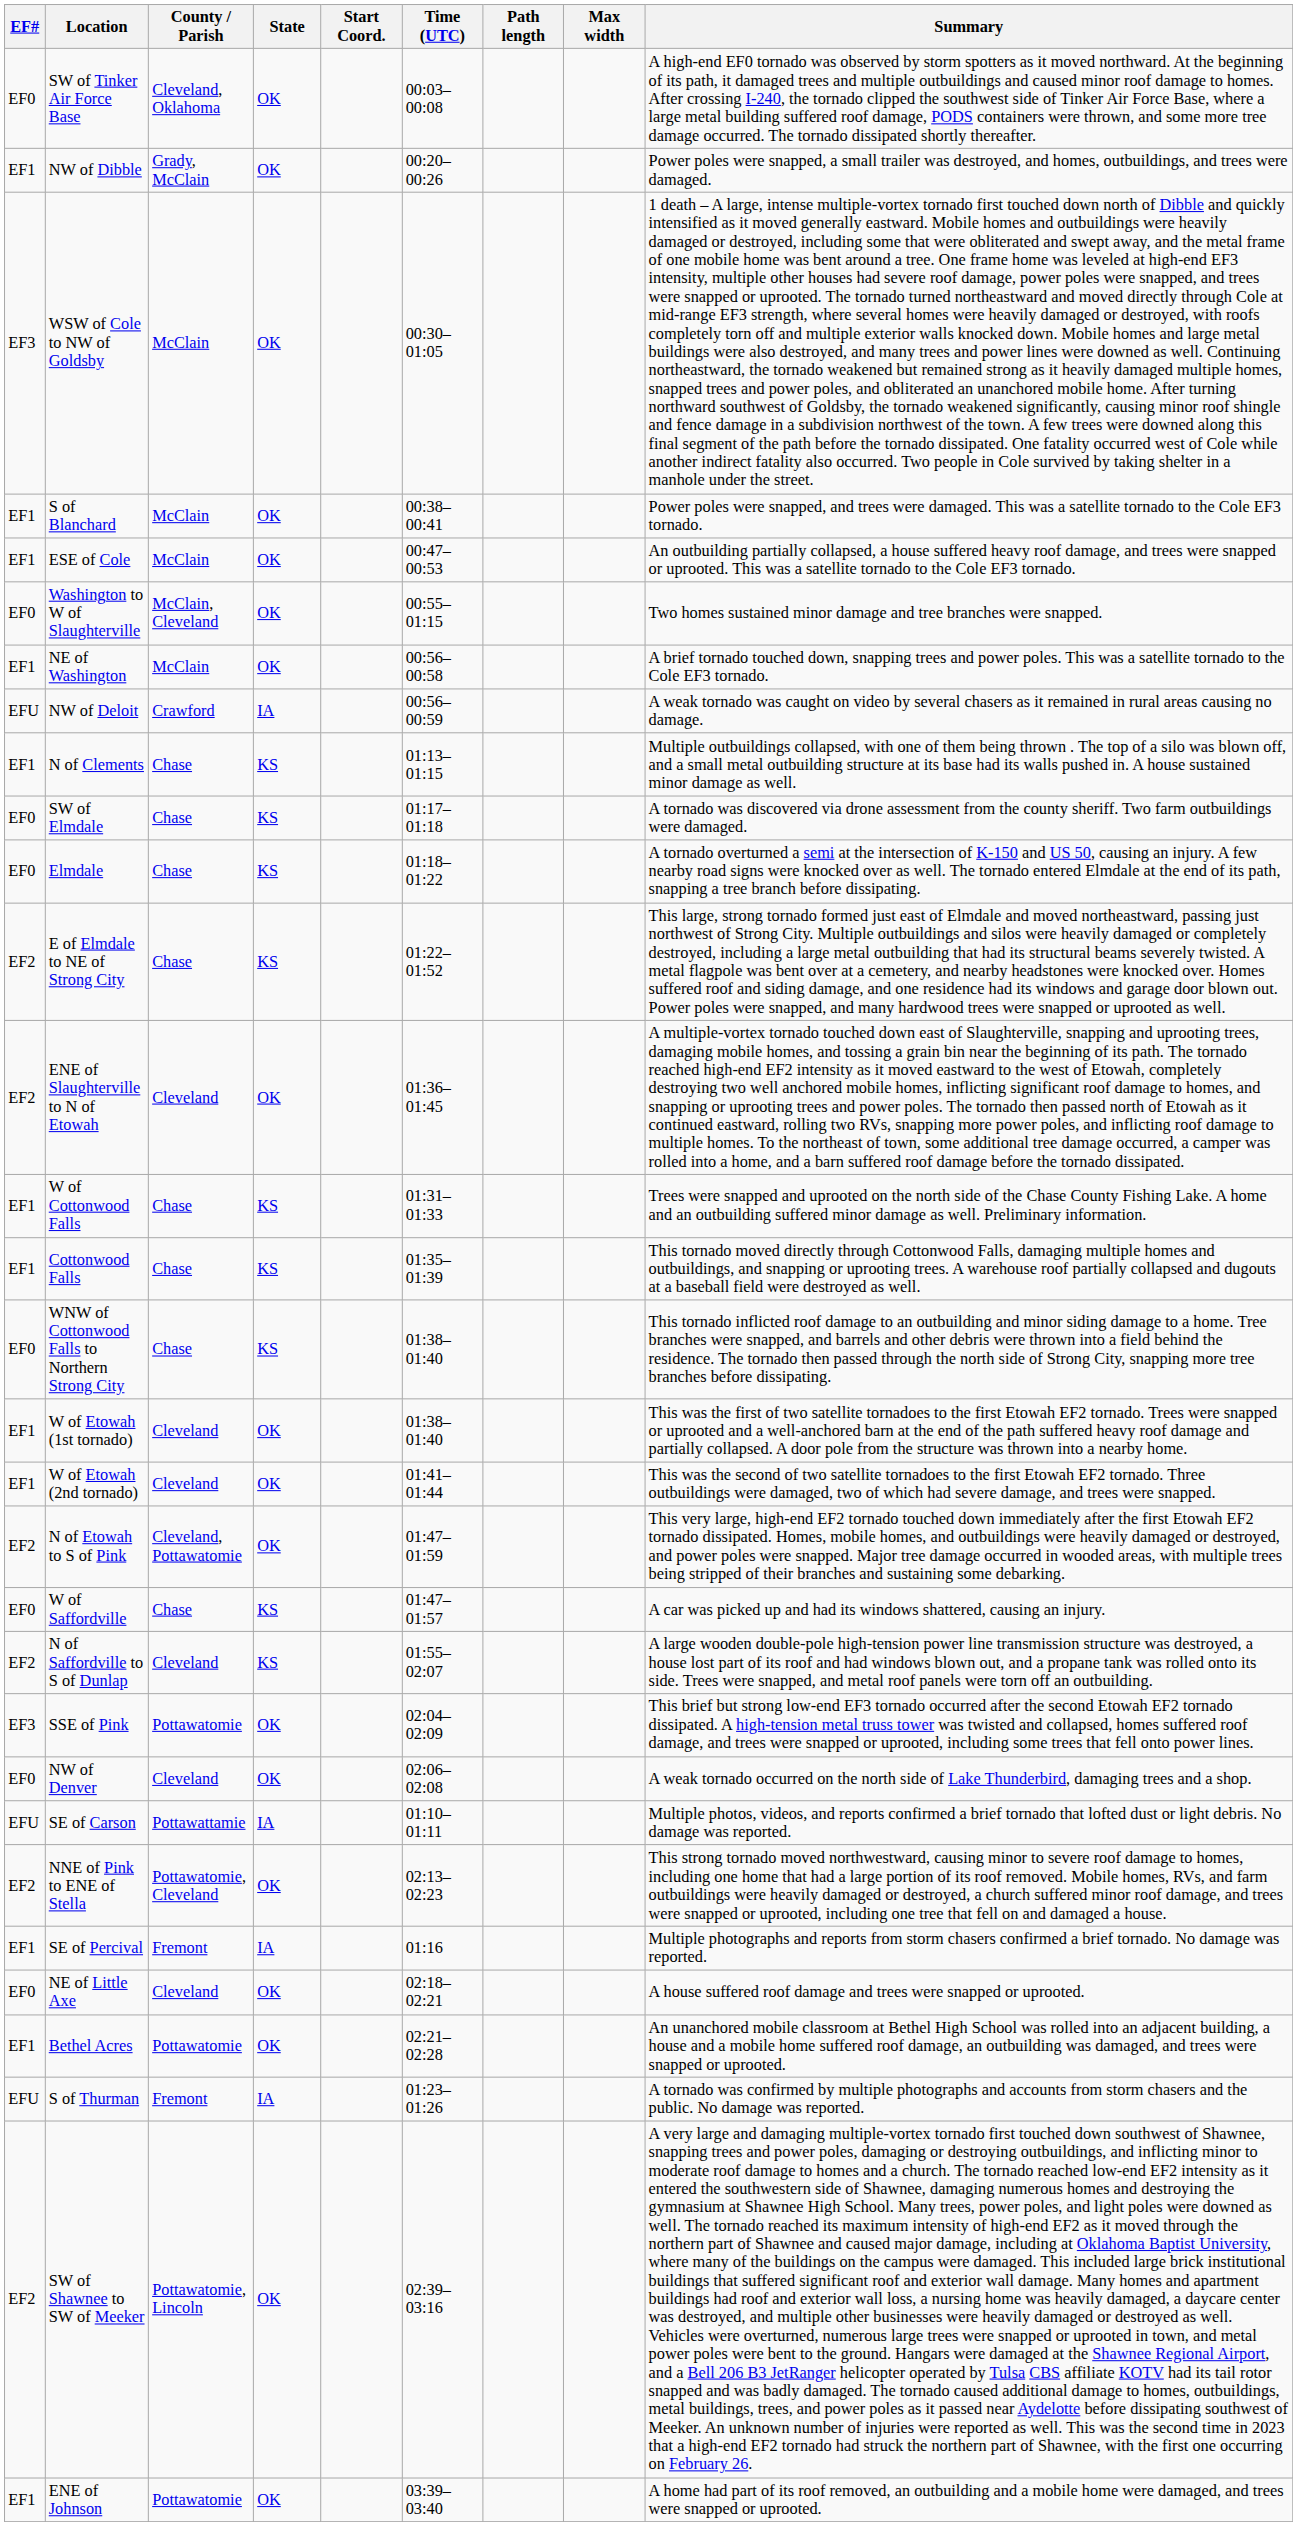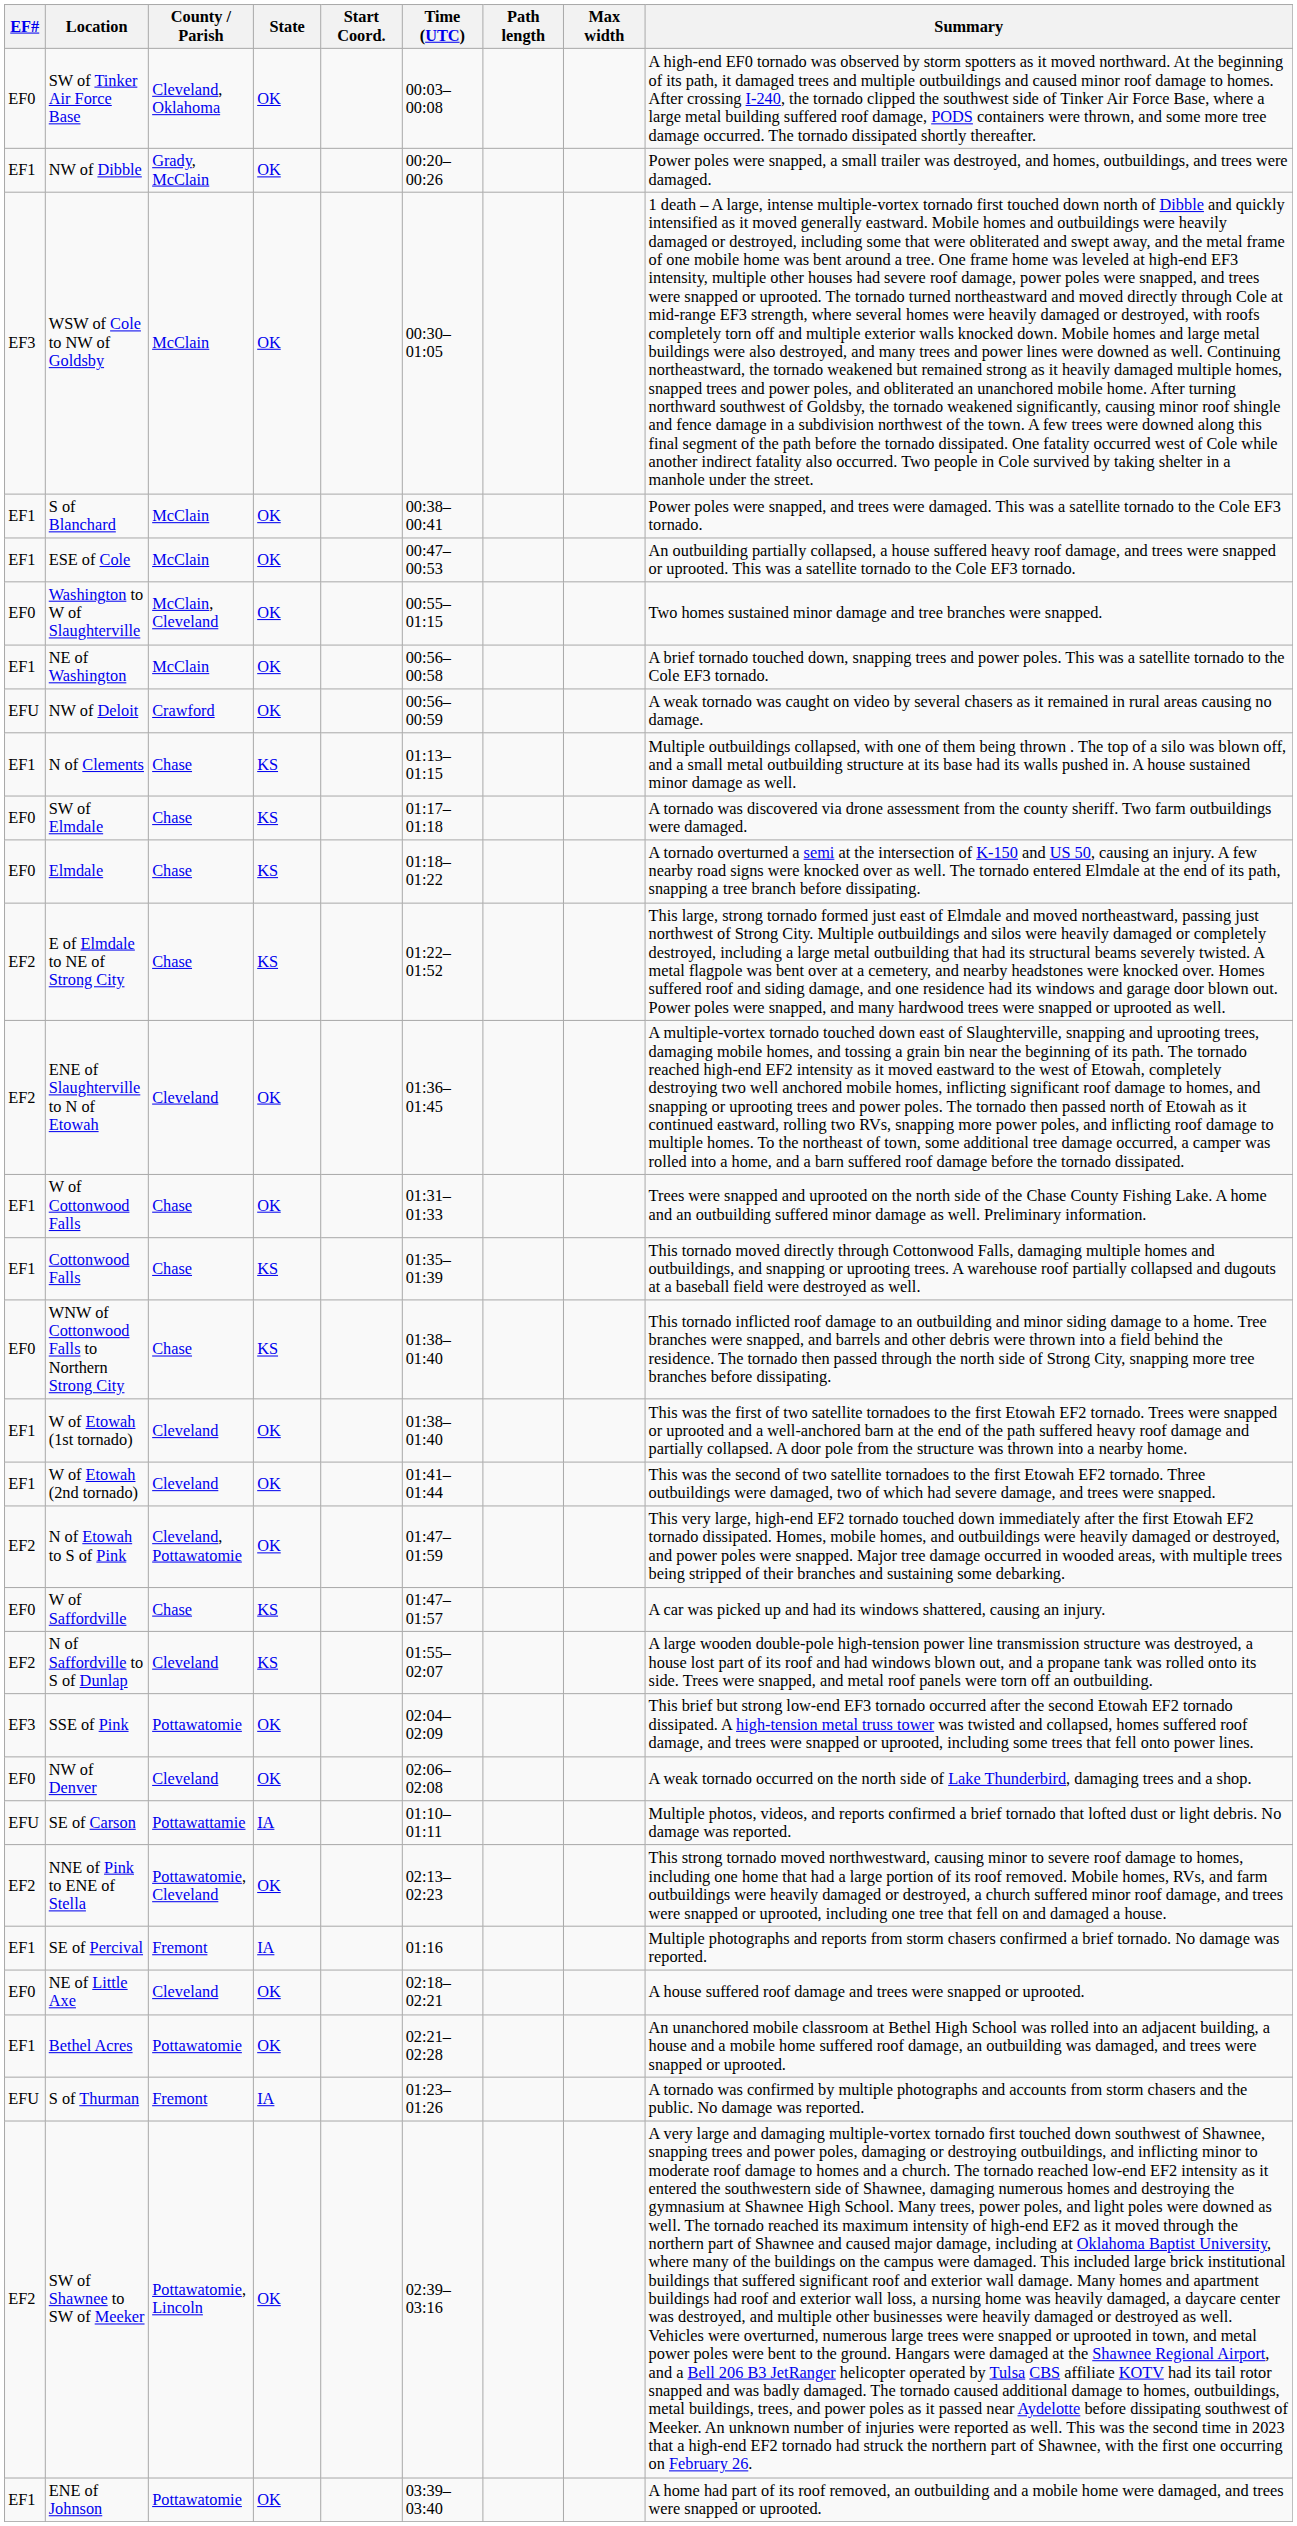(266, 711) IA -> (269, 711) OK
(268, 1205) KS -> (269, 1205) OK
